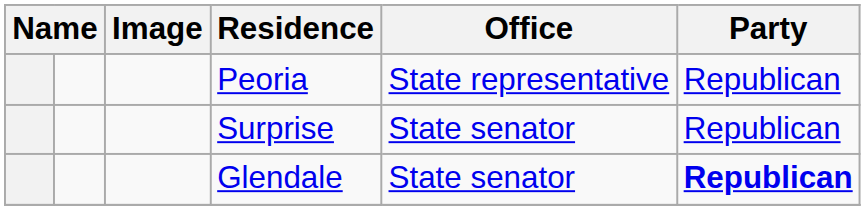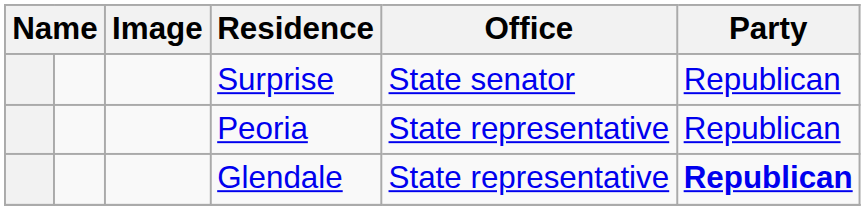rows swapped: (276, 128) <-> (263, 79)
(482, 178) State senator -> (529, 178) State representative
